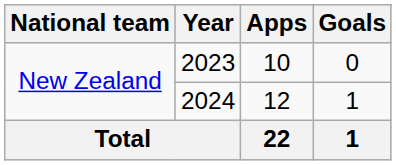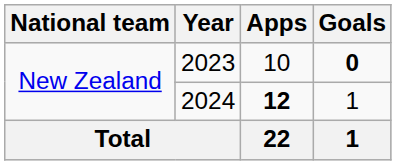(352, 62) normal -> (352, 62) bold
(277, 100) normal -> (277, 100) bold
